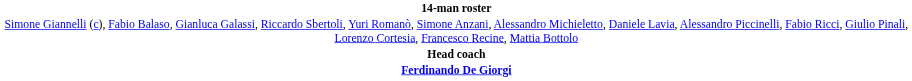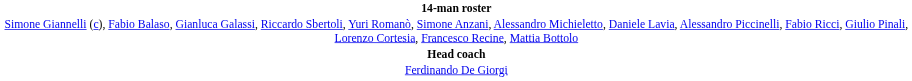(456, 70) bold -> (456, 70) normal
